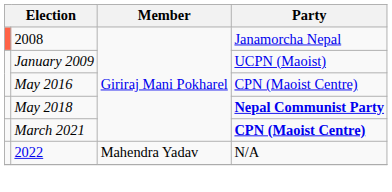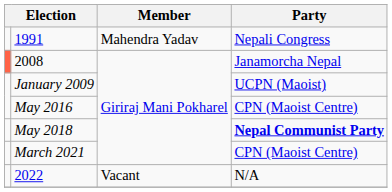+ row: (29, 38)
(300, 130) bold -> (296, 152) normal
(149, 152) Mahendra Yadav -> (120, 175) Vacant
